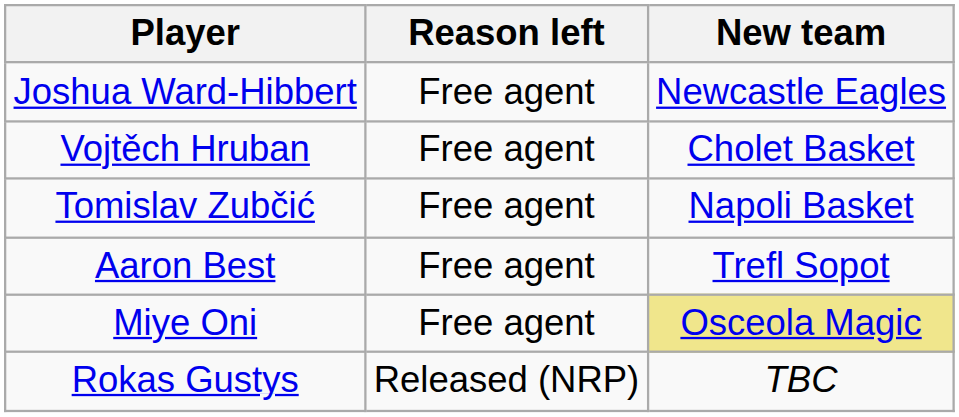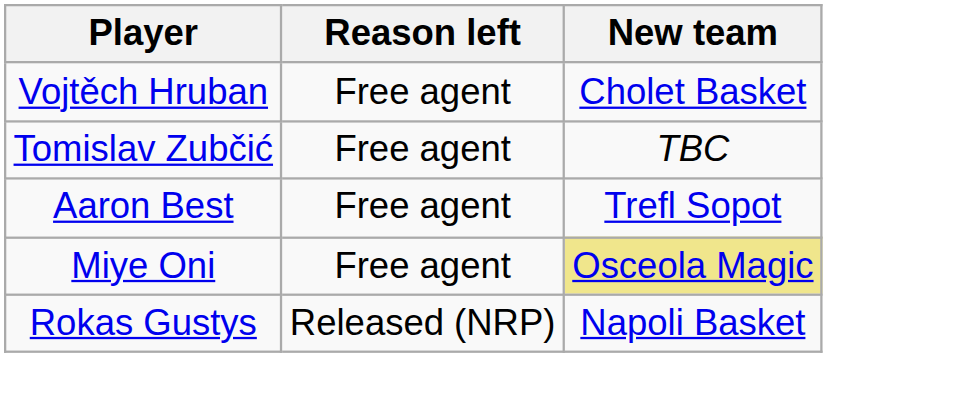- row: (185, 91)
(801, 206) Napoli Basket -> (693, 149) TBC
(801, 380) TBC -> (693, 322) Napoli Basket
